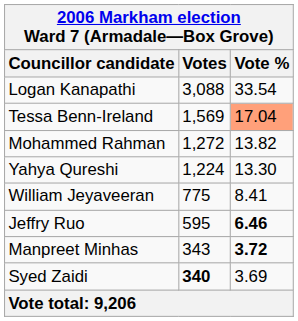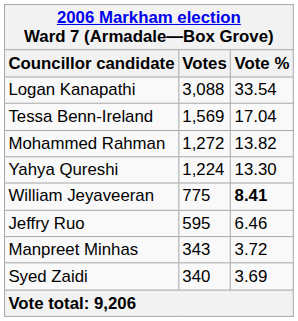(256, 116) lightsalmon background -> (256, 116) no background
(251, 196) normal -> (251, 196) bold
(251, 223) bold -> (251, 223) normal
(251, 249) bold -> (251, 249) normal
(196, 276) bold -> (196, 276) normal
